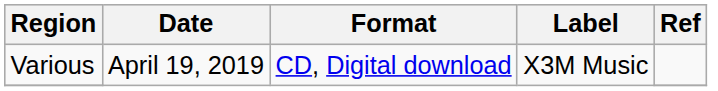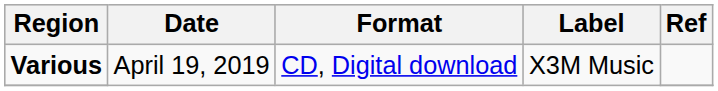(53, 64) normal -> (56, 64) bold
